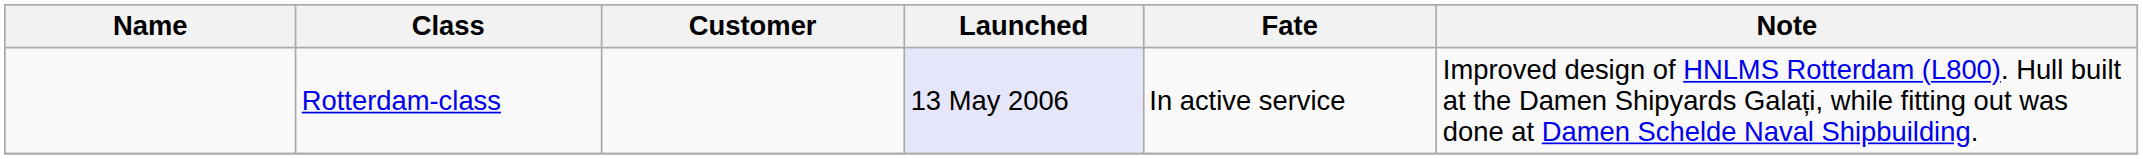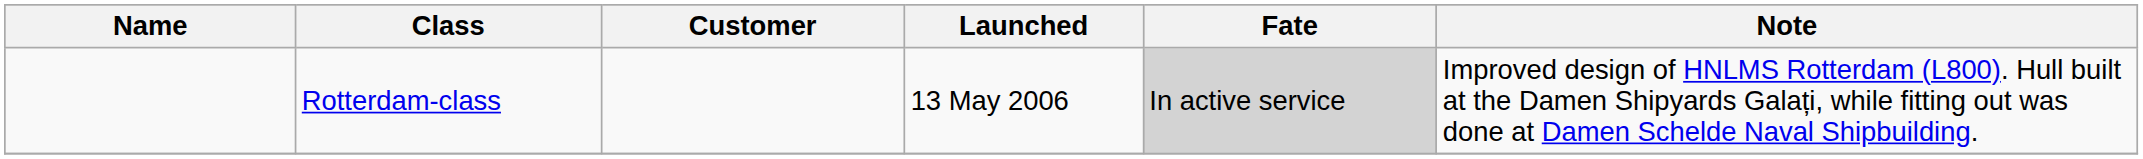(990, 100) lavender background -> (990, 100) no background
(1247, 100) no background -> (1247, 100) lightgrey background
